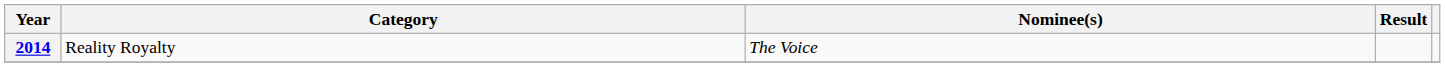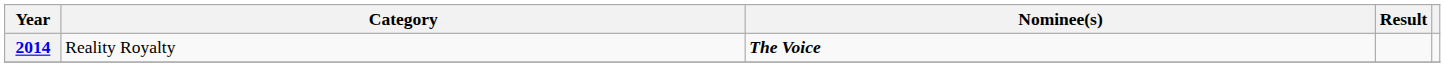(784, 47) normal -> (785, 47) bold
